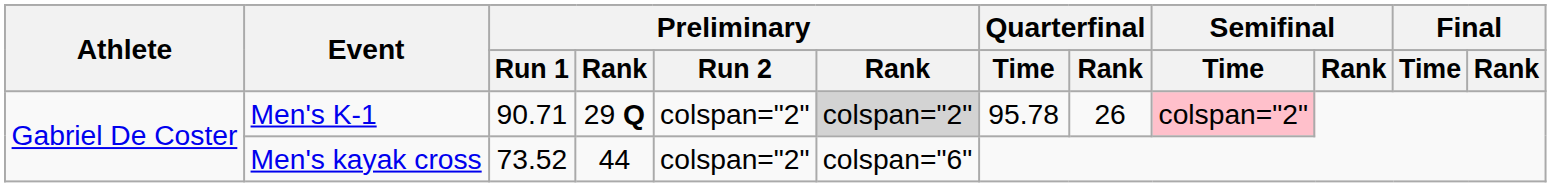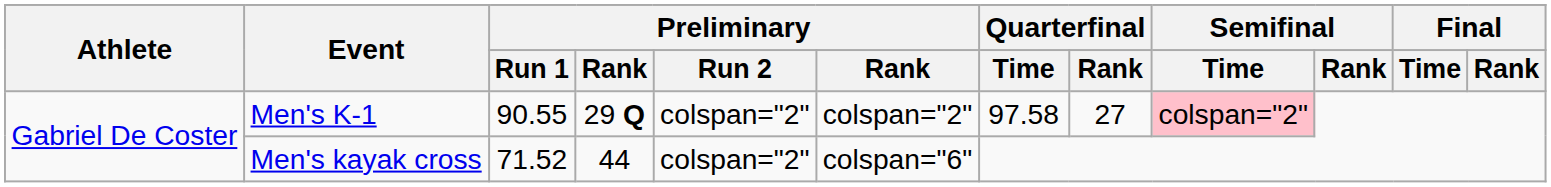(532, 114) 90.71 -> (532, 114) 90.55
(897, 114) lightgrey background -> (897, 114) no background
(1024, 114) 95.78 -> (1024, 114) 97.58
(1110, 114) 26 -> (1110, 114) 27
(532, 159) 73.52 -> (532, 159) 71.52
